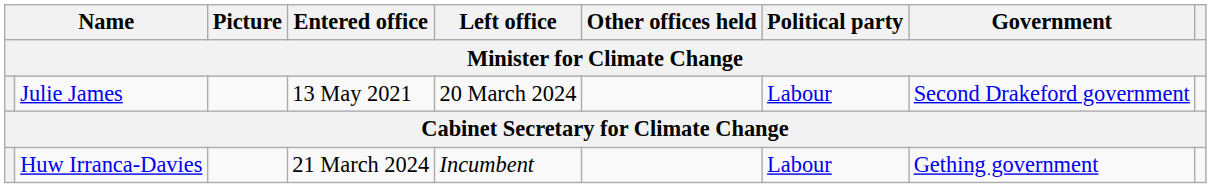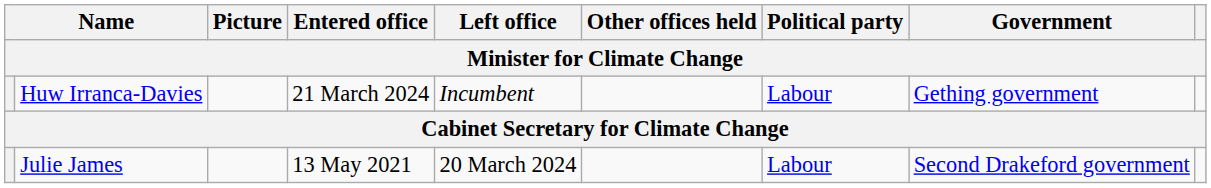rows swapped: (72, 93) <-> (111, 164)
